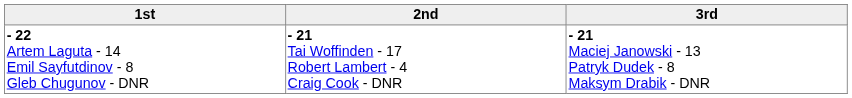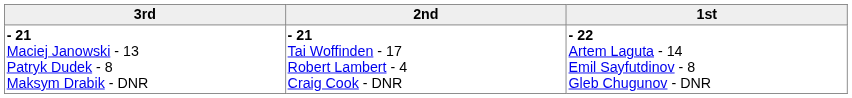columns swapped: (145, 14) <-> (707, 14)
